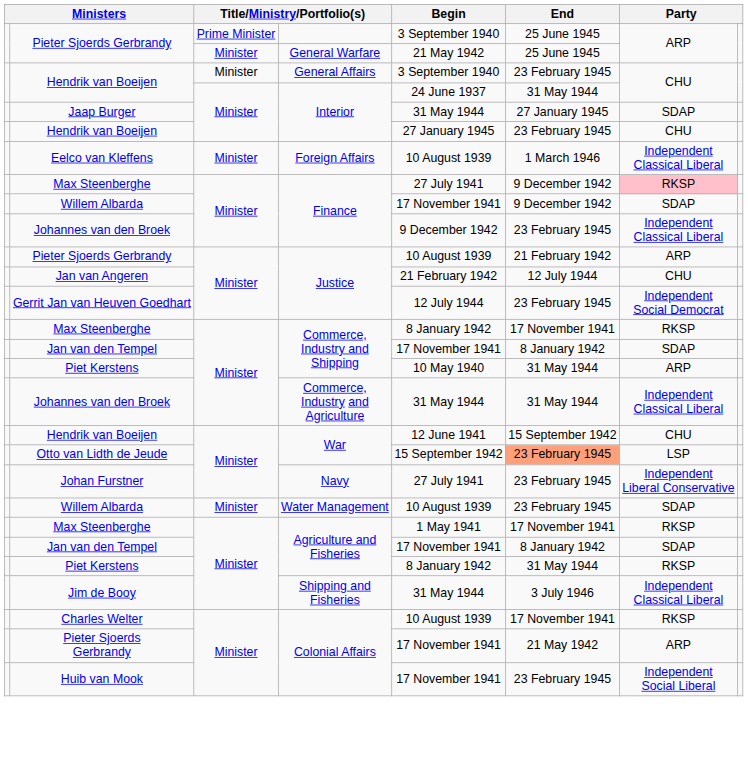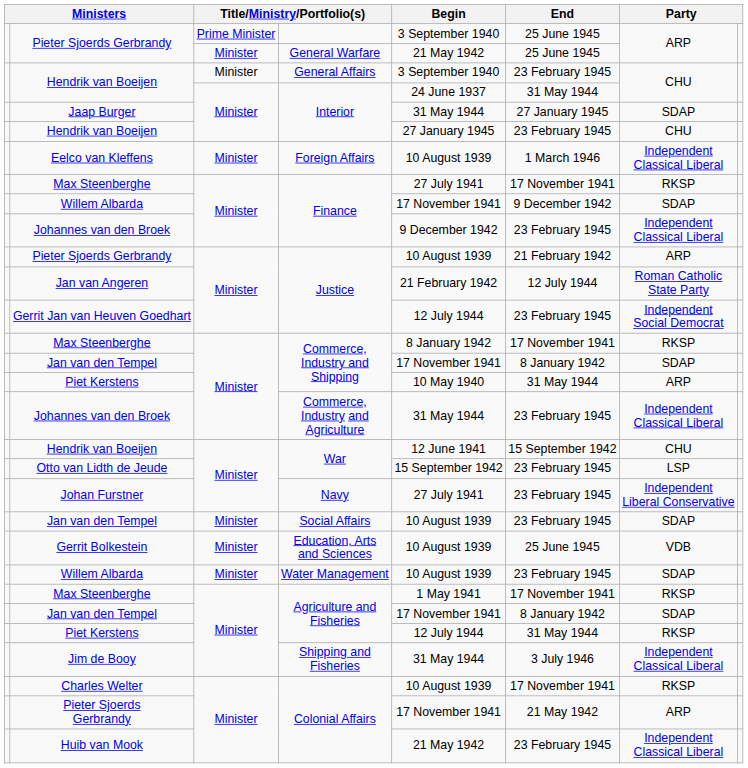(562, 184) 9 December 1942 -> (562, 184) 17 November 1941
(678, 184) pink background -> (678, 184) no background
(678, 276) CHU -> (678, 283) Roman Catholic State Party
(562, 401) 31 May 1944 -> (562, 415) 23 February 1945
(562, 454) lightsalmon background -> (562, 468) no background
+ row: (102, 521)
+ row: (102, 548)
(449, 566) 8 January 1942 -> (449, 633) 12 July 1944
(449, 679) 17 November 1941 -> (449, 745) 21 May 1942
(678, 679) Independent Social Liberal -> (678, 745) Independent Classical Liberal
